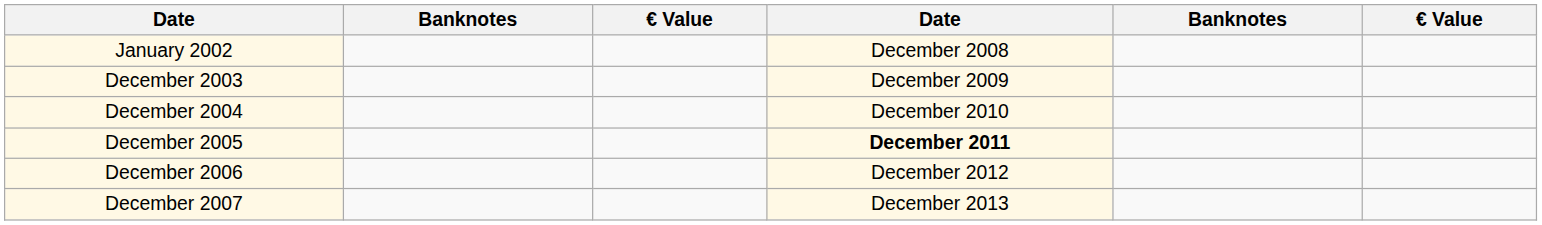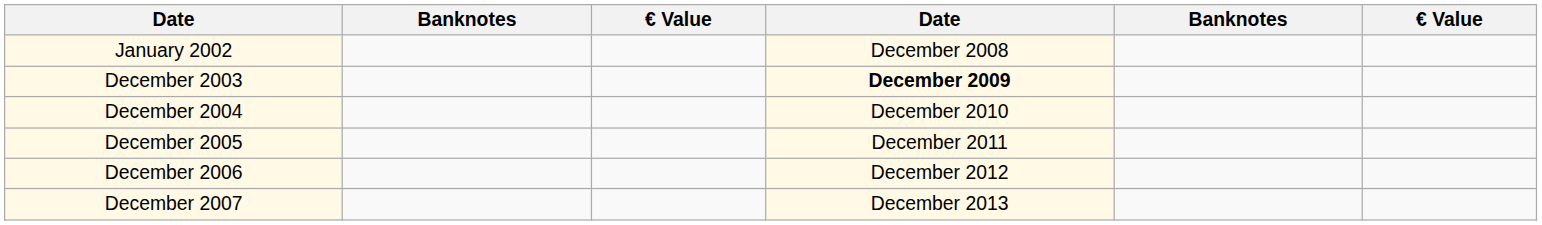(940, 81) normal -> (940, 81) bold
(940, 142) bold -> (940, 142) normal
